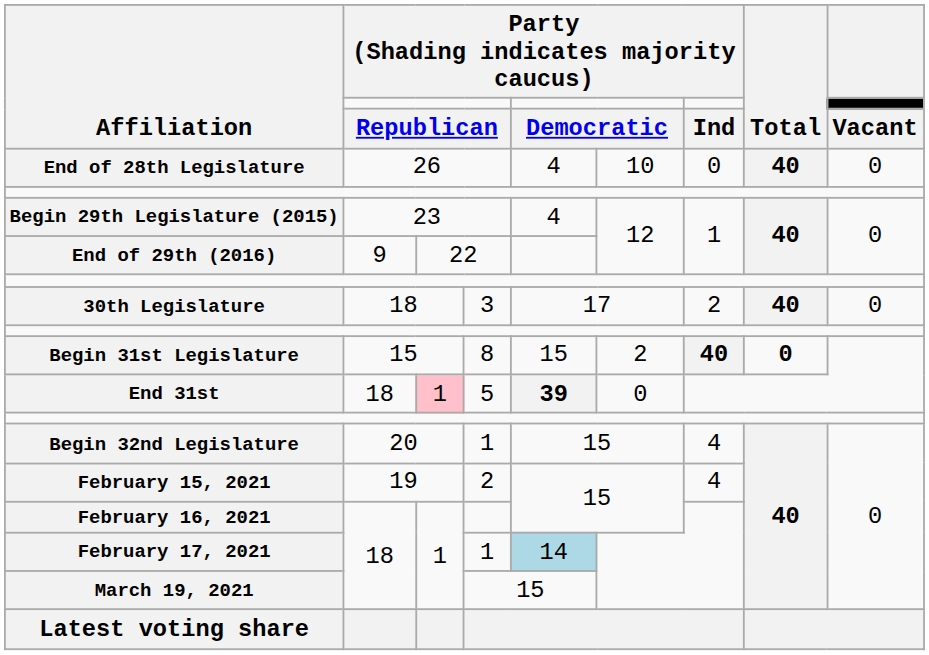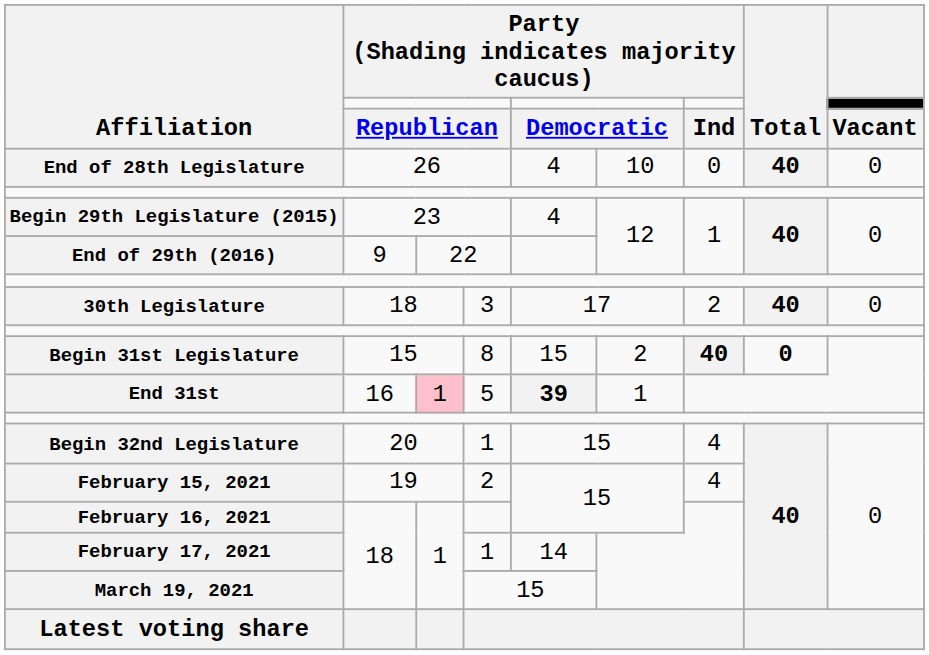(380, 394) 18 -> (380, 394) 16
(640, 394) 0 -> (640, 394) 1
(554, 552) lightblue background -> (554, 552) no background
